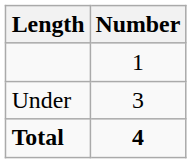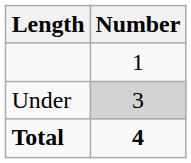(138, 99) no background -> (138, 99) lightgrey background
